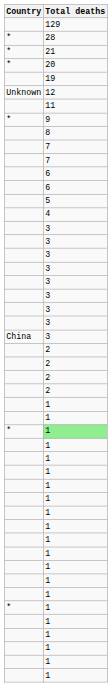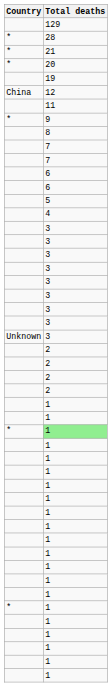(24, 92) Unknown -> (19, 92) China
(19, 337) China -> (24, 337) Unknown
